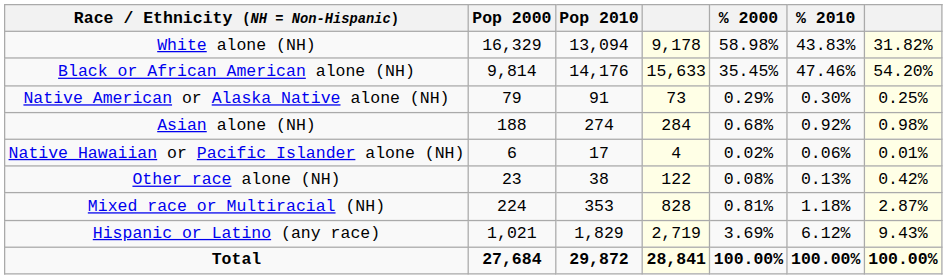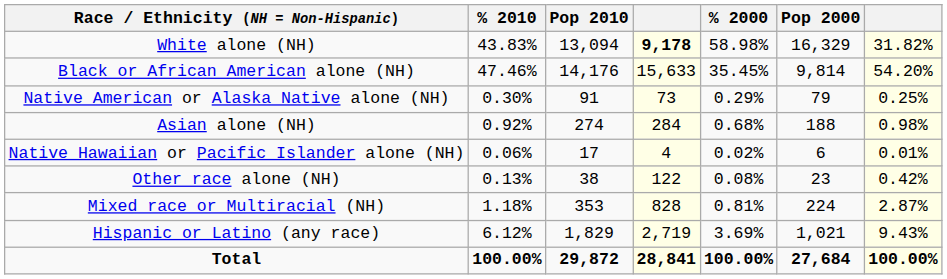columns swapped: (512, 18) <-> (826, 18)
(676, 45) normal -> (666, 45) bold
